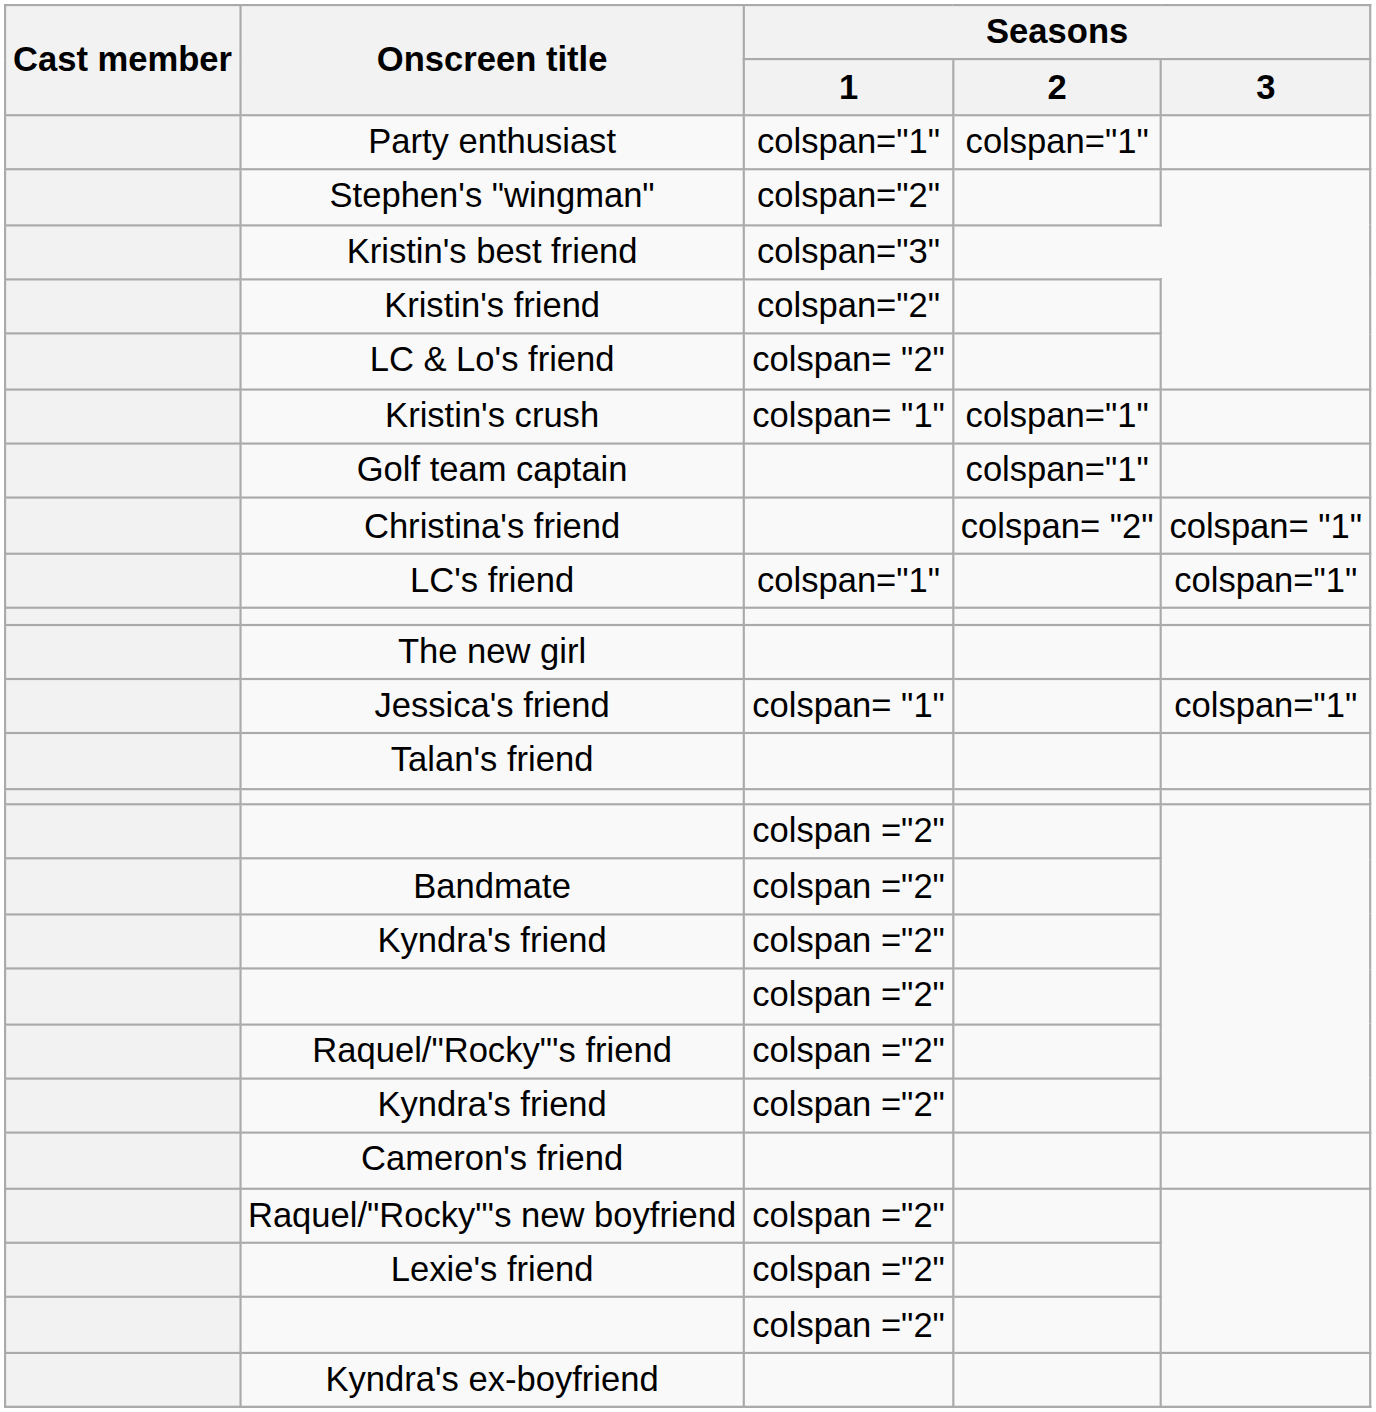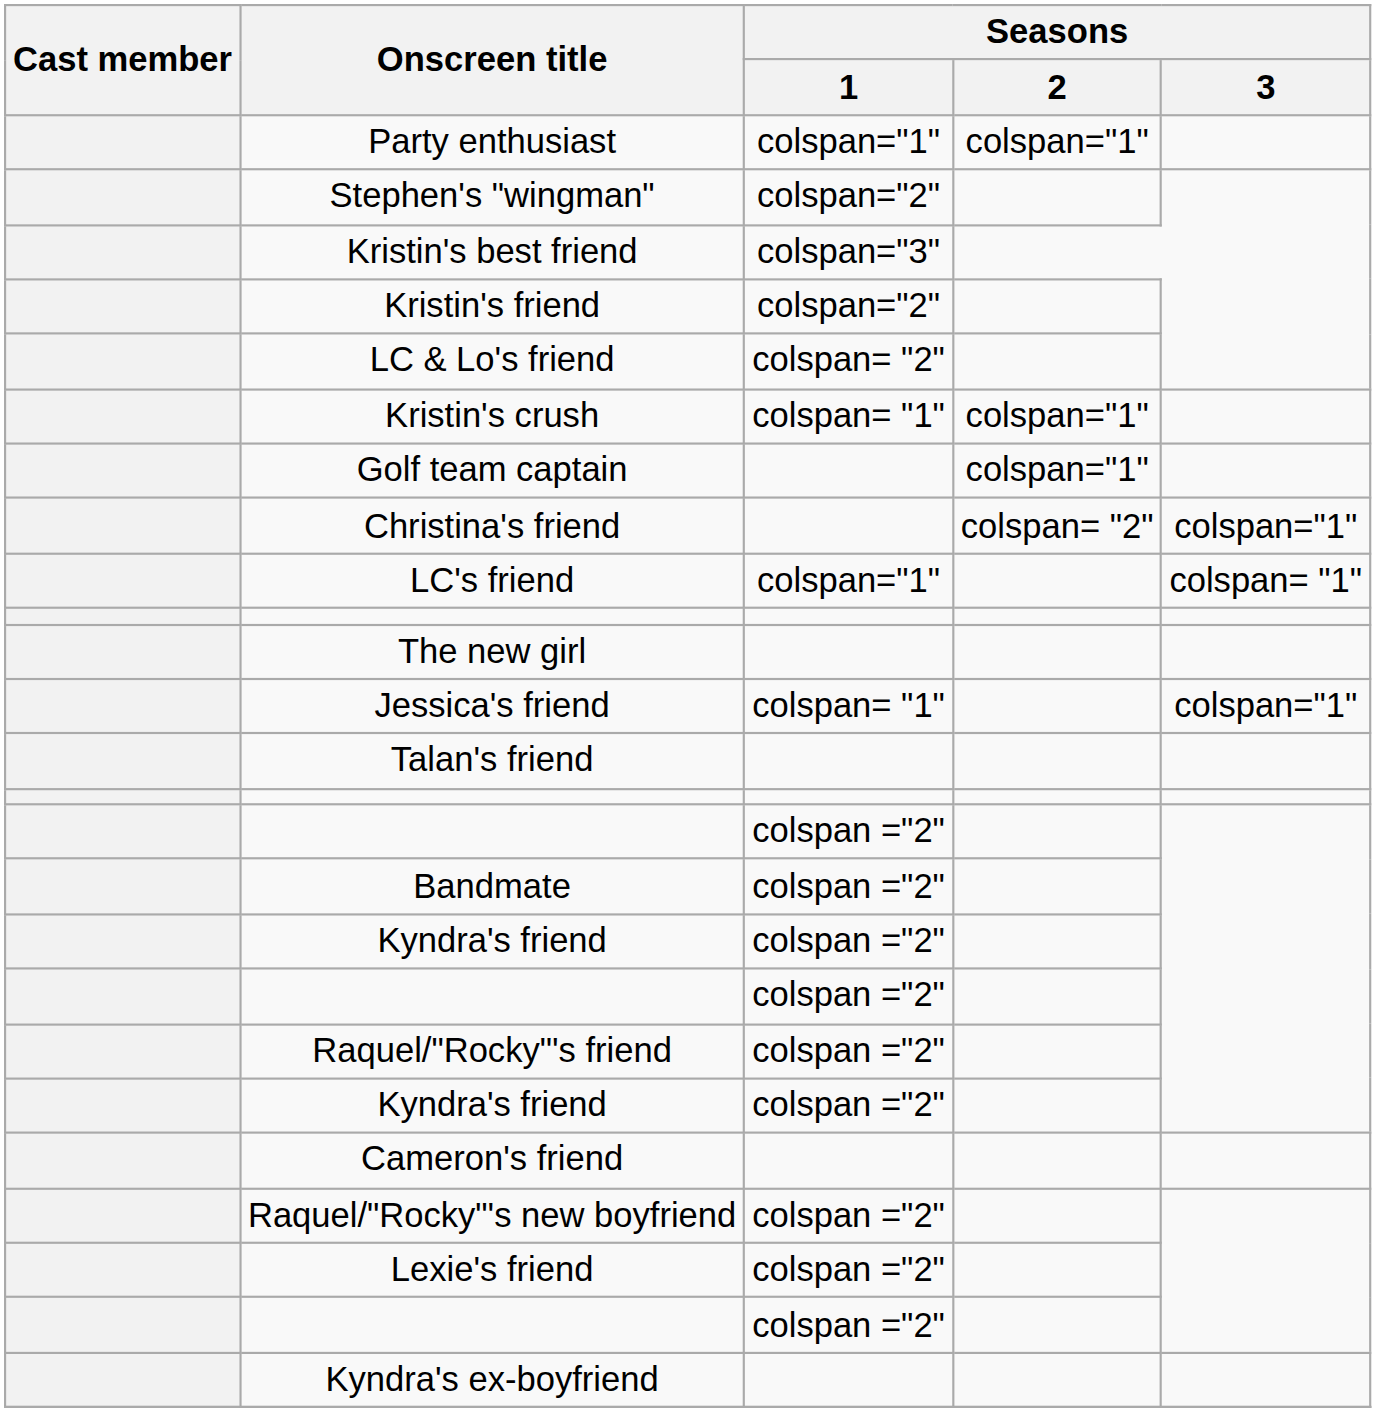(1266, 525) colspan= "1" -> (1266, 525) colspan="1"
(1266, 580) colspan="1" -> (1266, 580) colspan= "1"
